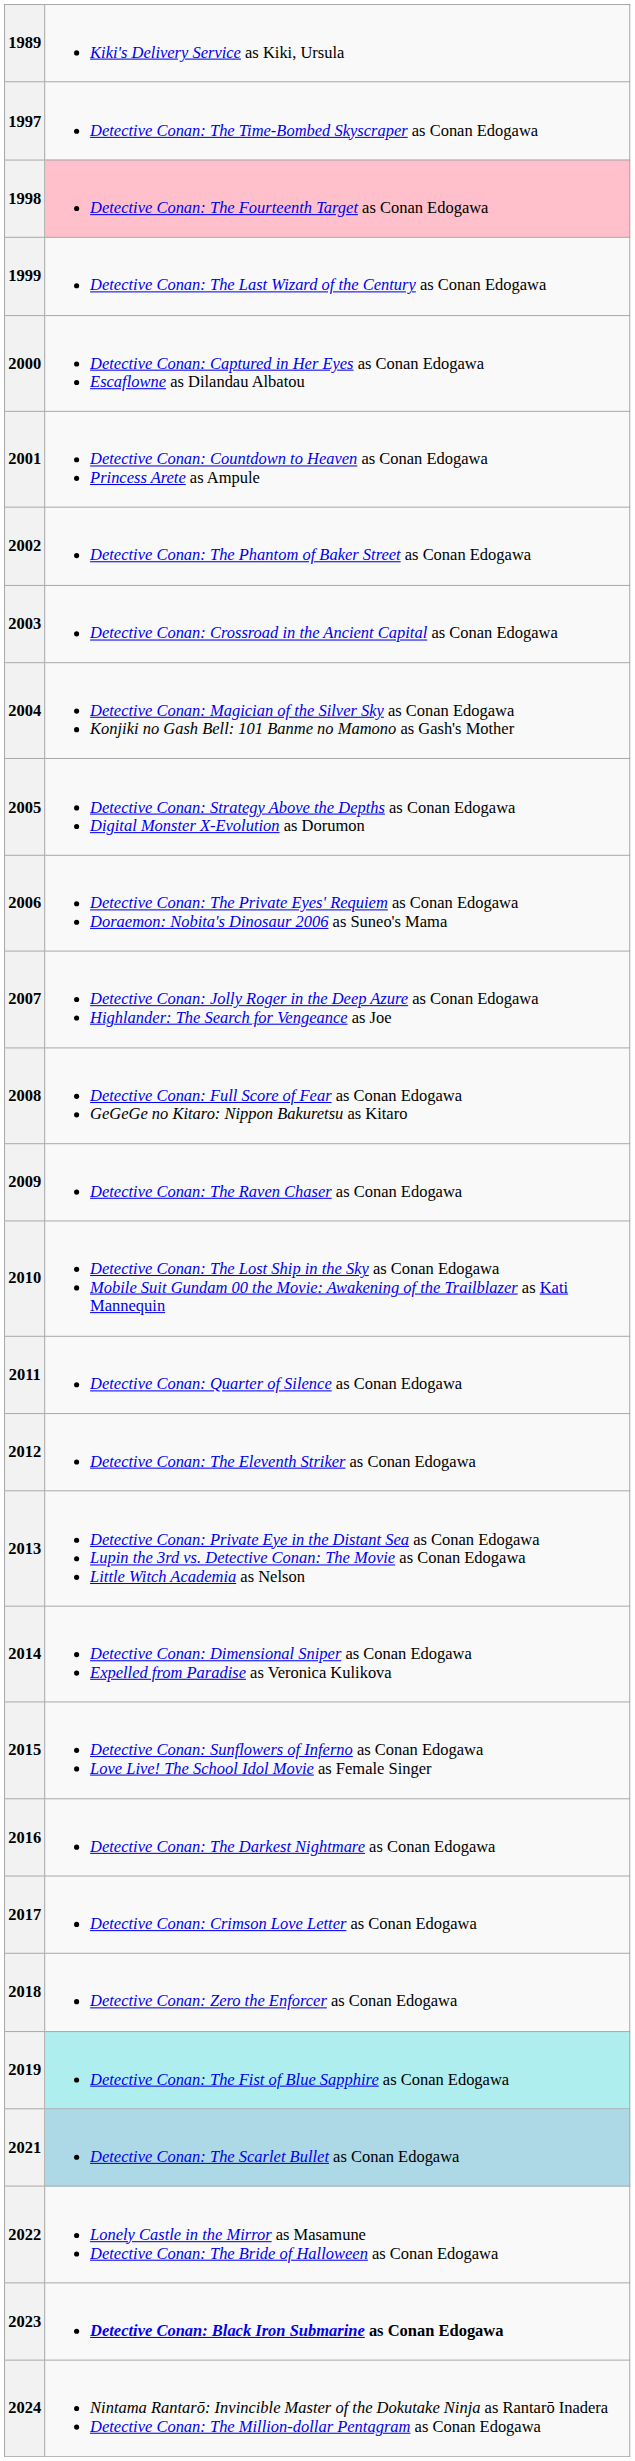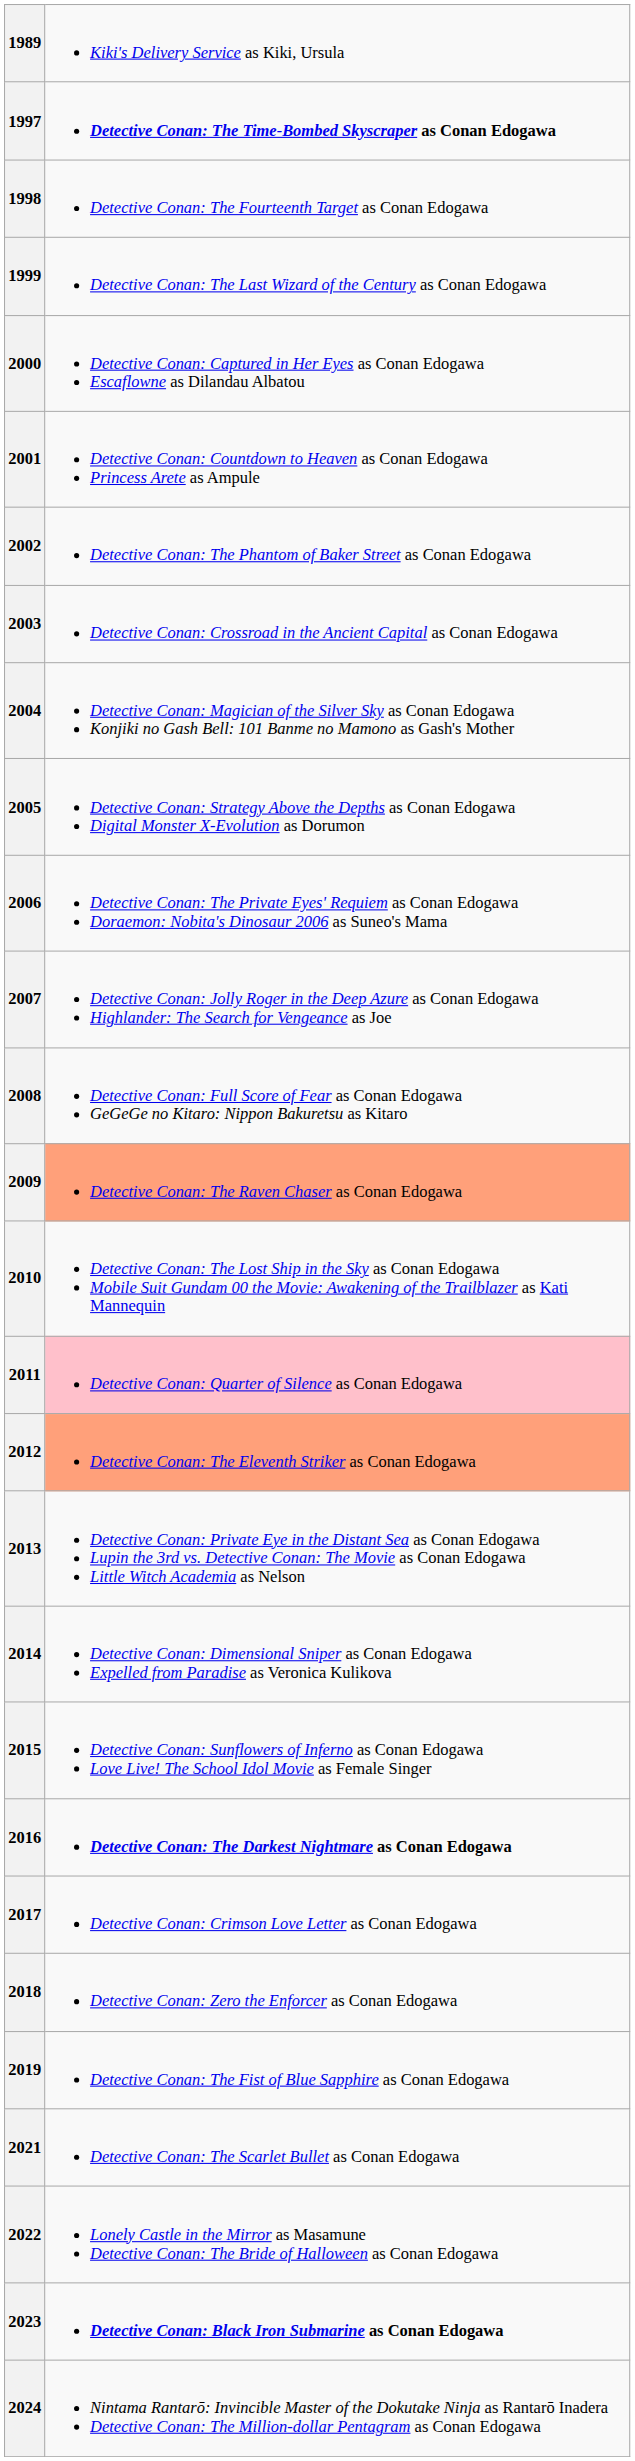(337, 130) normal -> (337, 130) bold
(337, 208) pink background -> (337, 208) no background
(337, 1192) no background -> (337, 1192) lightsalmon background
(337, 1384) no background -> (337, 1384) pink background
(337, 1462) no background -> (337, 1462) lightsalmon background
(337, 1846) normal -> (337, 1846) bold
(337, 2079) paleturquoise background -> (337, 2079) no background
(337, 2157) lightblue background -> (337, 2157) no background
